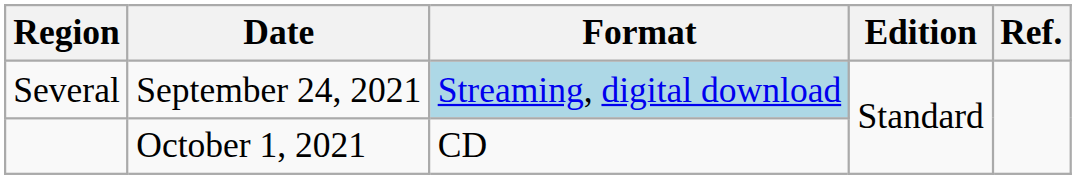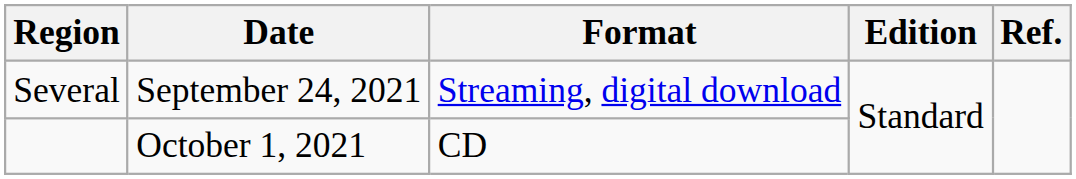(639, 88) lightblue background -> (639, 88) no background
